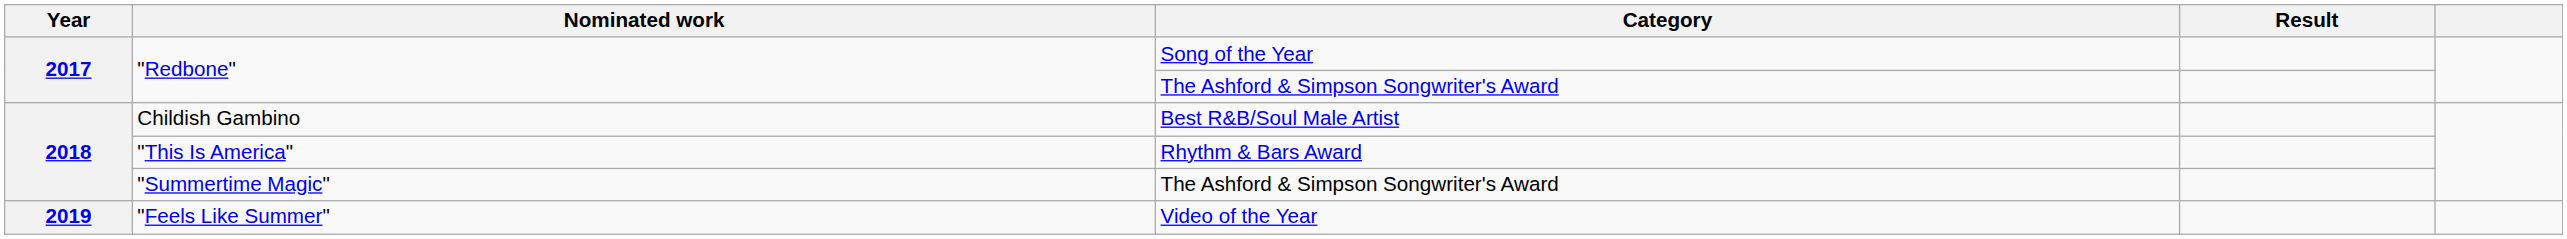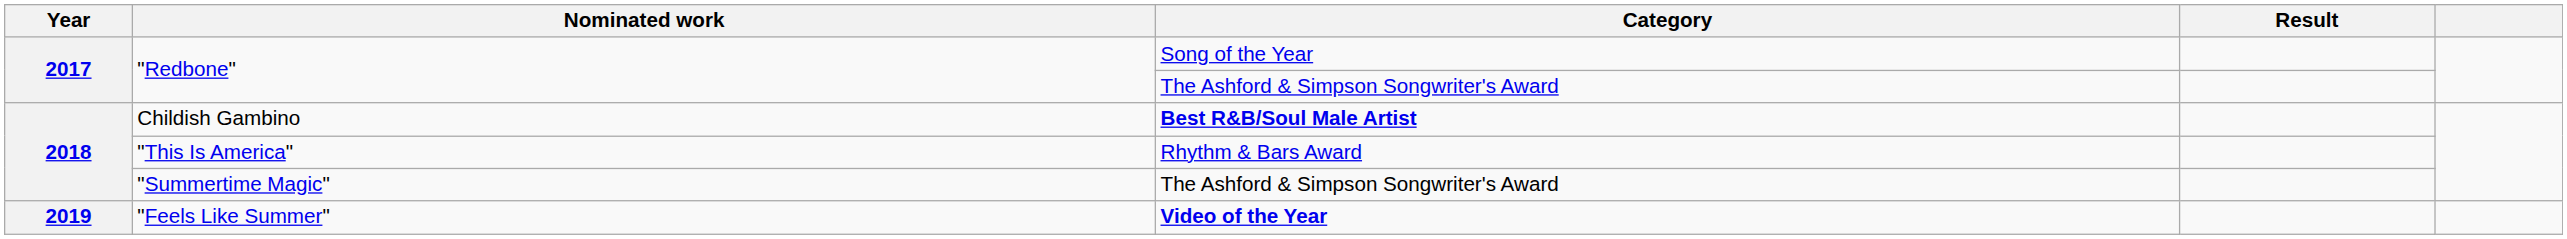(1280, 119) normal -> (1289, 119) bold
(1239, 217) normal -> (1244, 217) bold
